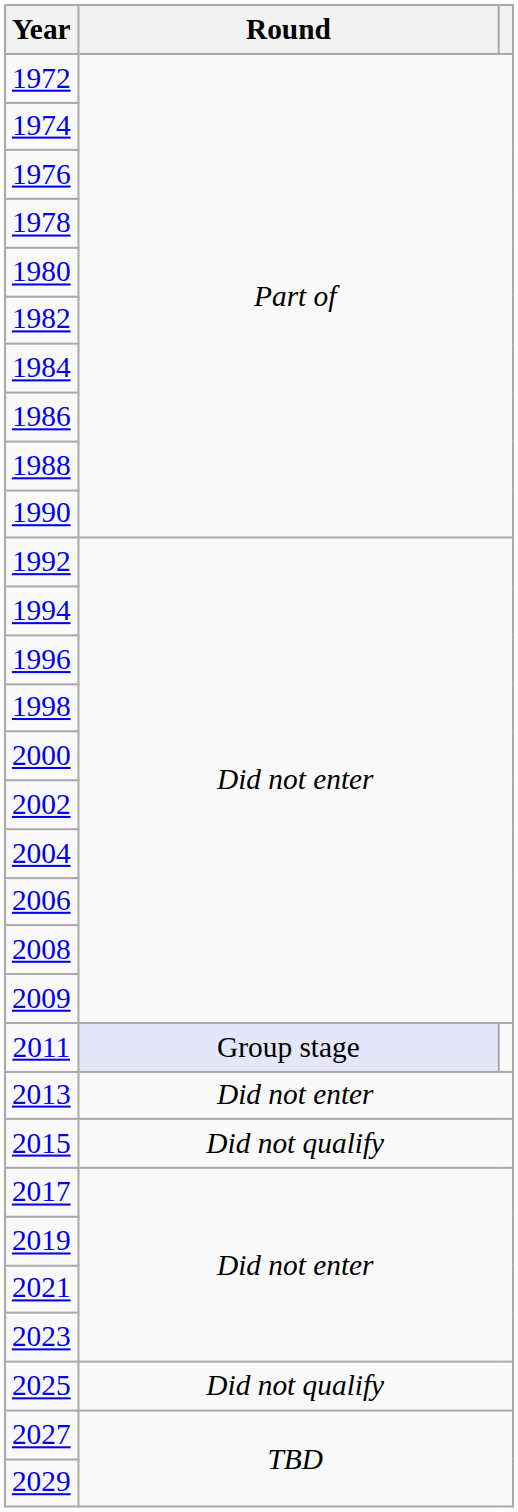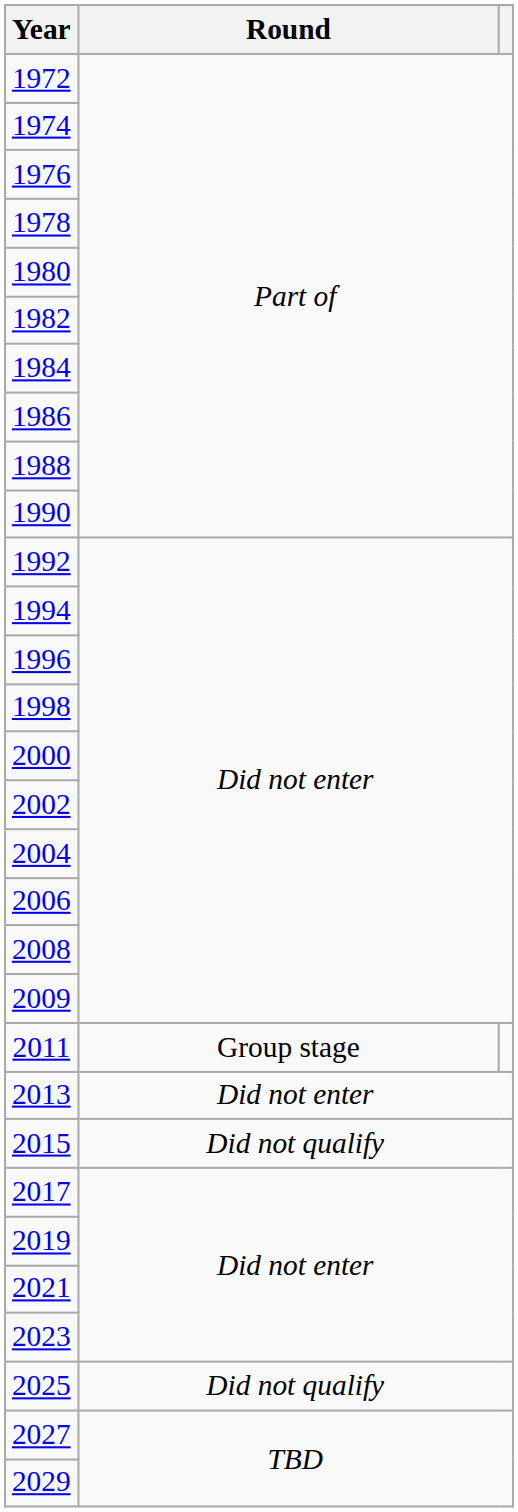(288, 1046) lavender background -> (288, 1046) no background
